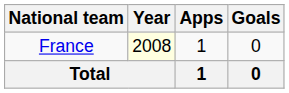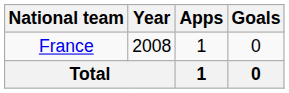(152, 46) lightyellow background -> (152, 46) no background
